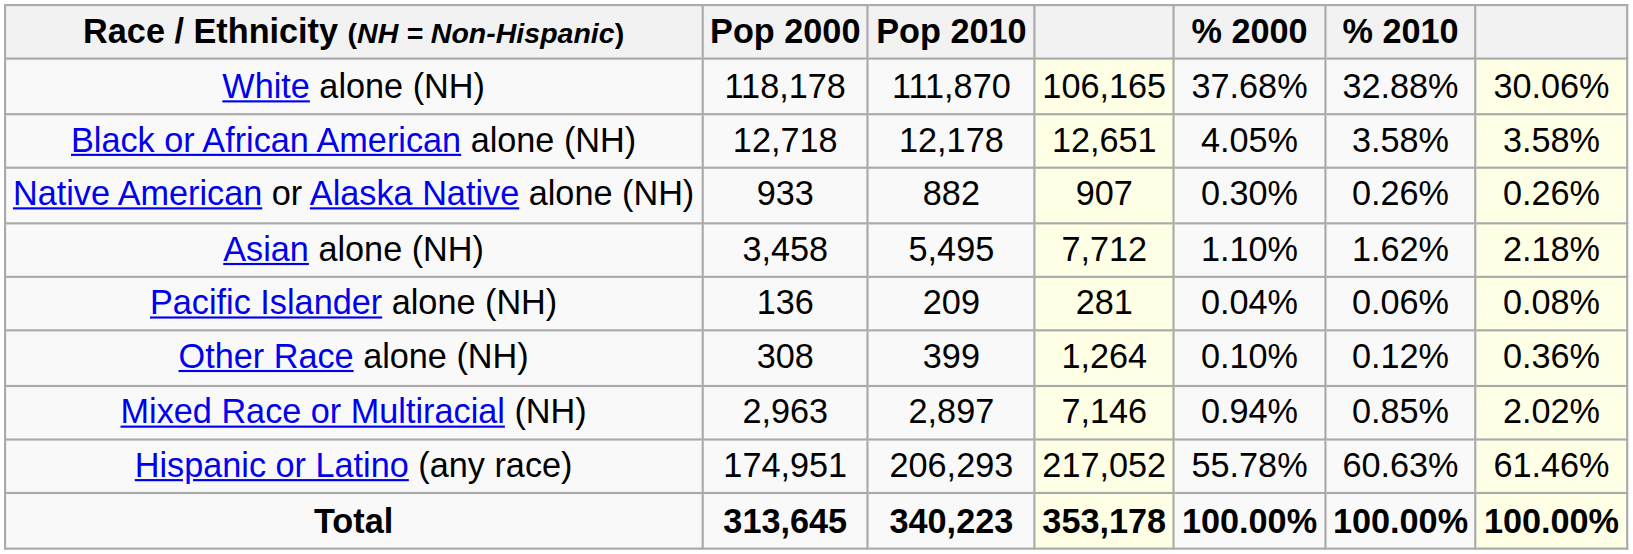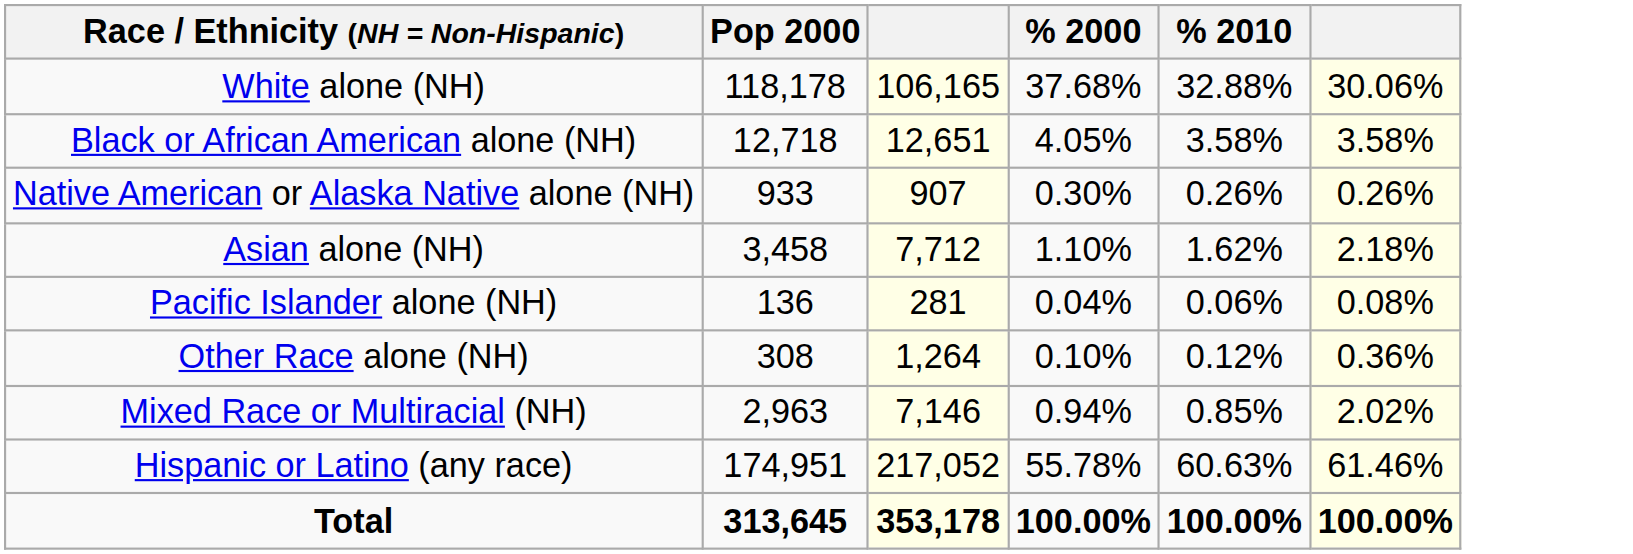- column: (951, 31)
